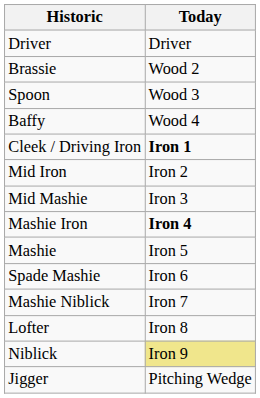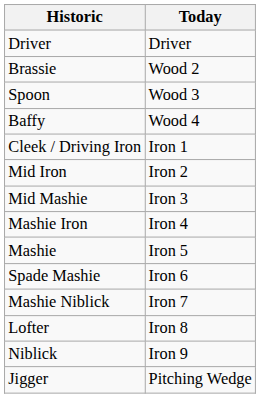(170, 146) bold -> (168, 146) normal
(170, 224) bold -> (168, 224) normal
(168, 353) khaki background -> (168, 353) no background
